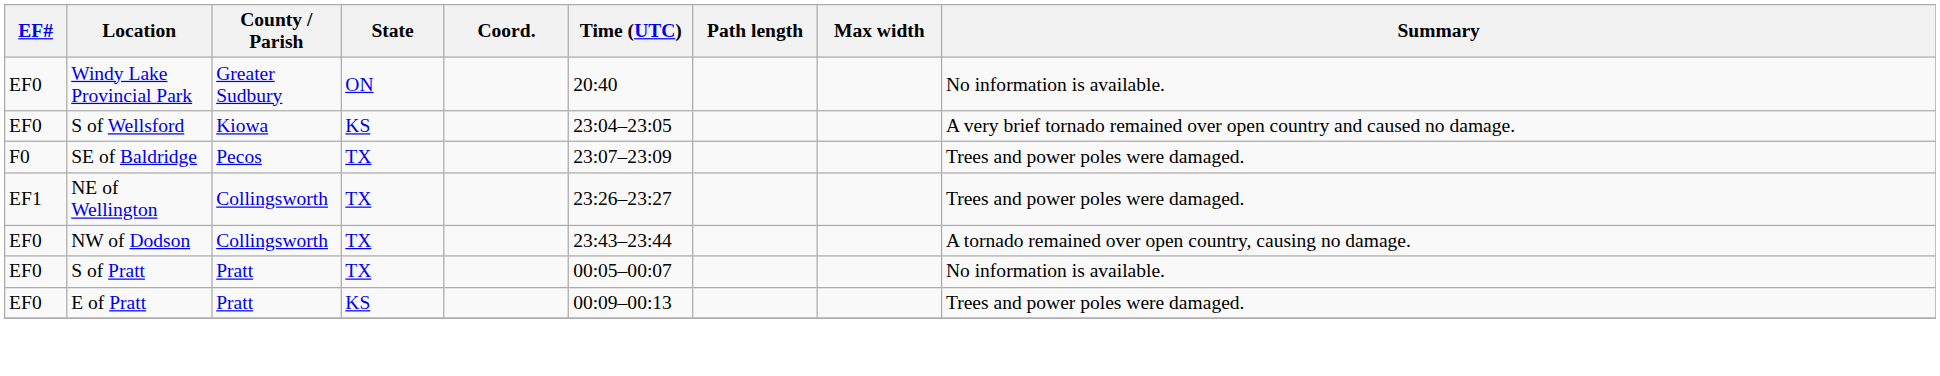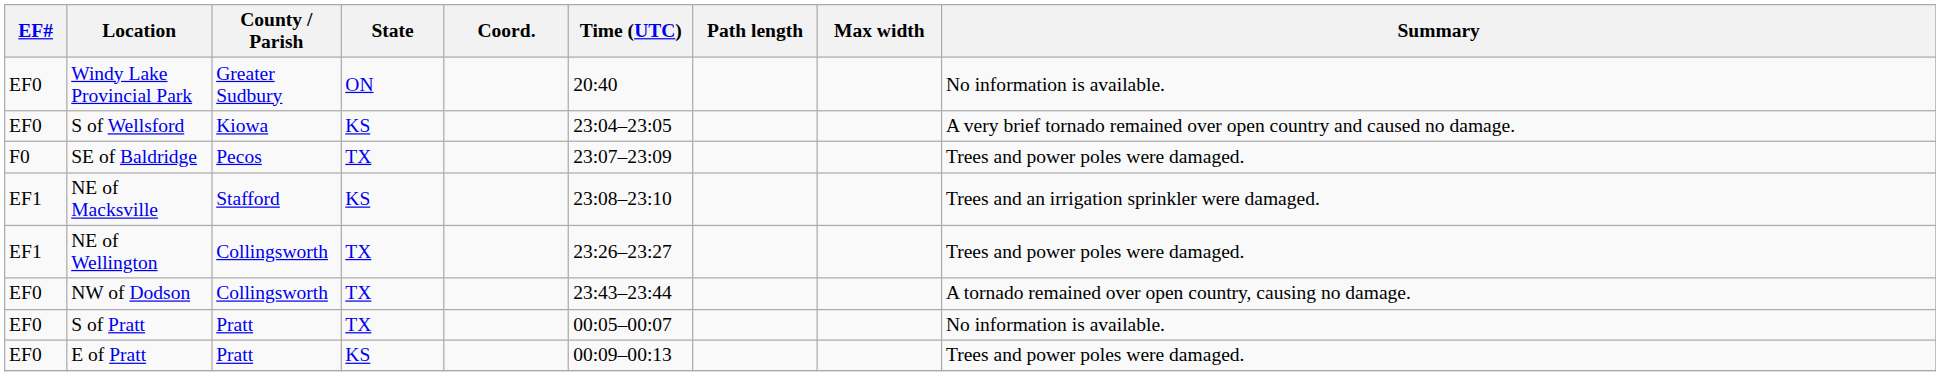+ row: (115, 198)
